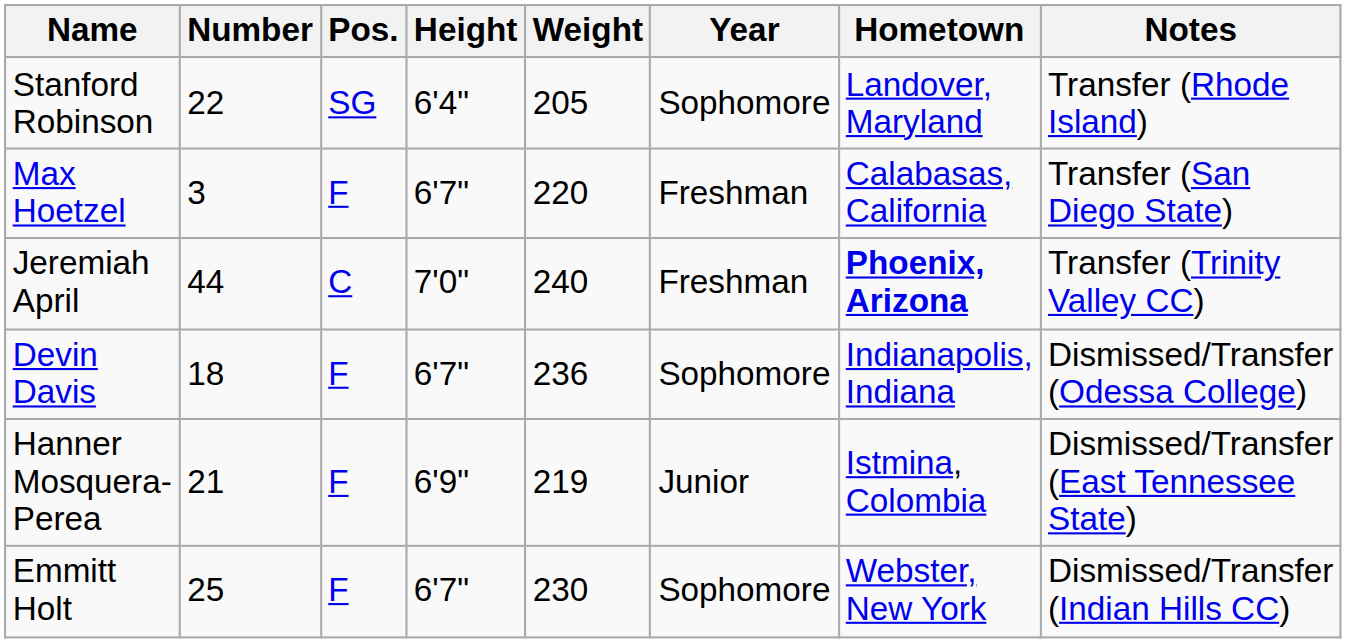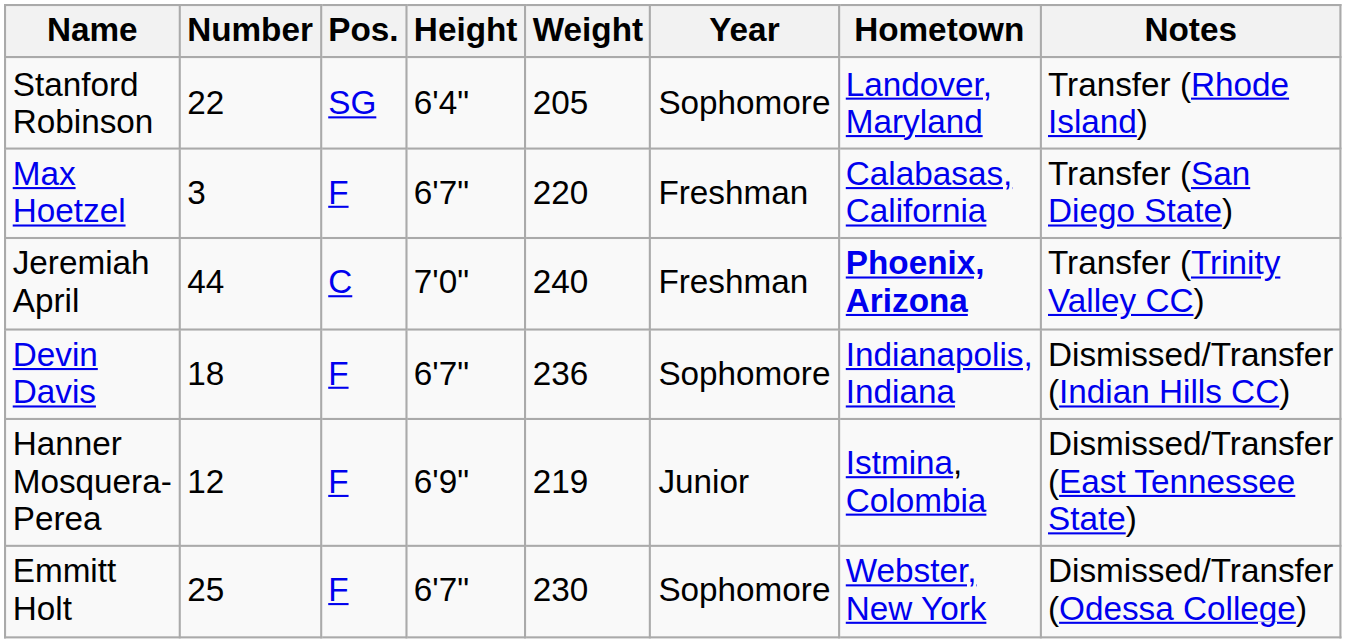(1191, 373) Dismissed/Transfer (Odessa College) -> (1191, 373) Dismissed/Transfer (Indian Hills CC)
(206, 481) 21 -> (206, 481) 12
(1191, 590) Dismissed/Transfer (Indian Hills CC) -> (1191, 590) Dismissed/Transfer (Odessa College)
